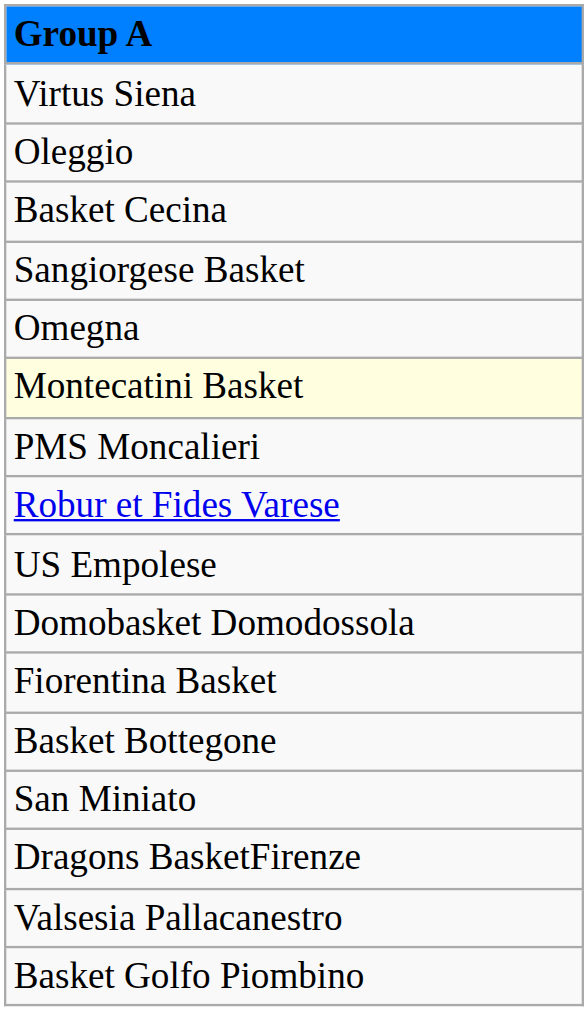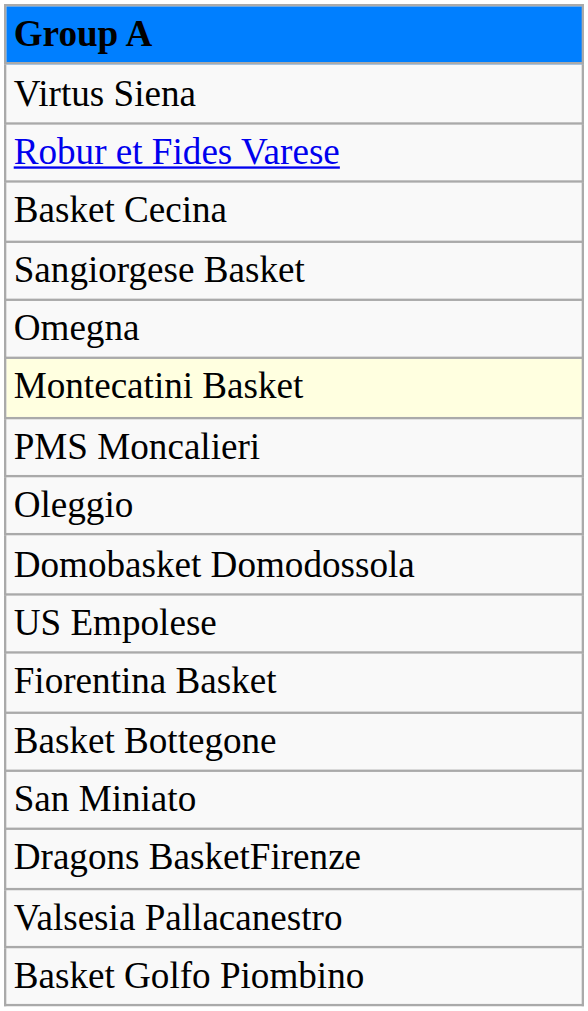(74, 151) Oleggio -> (177, 151) Robur et Fides Varese
(177, 504) Robur et Fides Varese -> (74, 504) Oleggio
(115, 563) US Empolese -> (214, 563) Domobasket Domodossola
(214, 622) Domobasket Domodossola -> (115, 622) US Empolese
